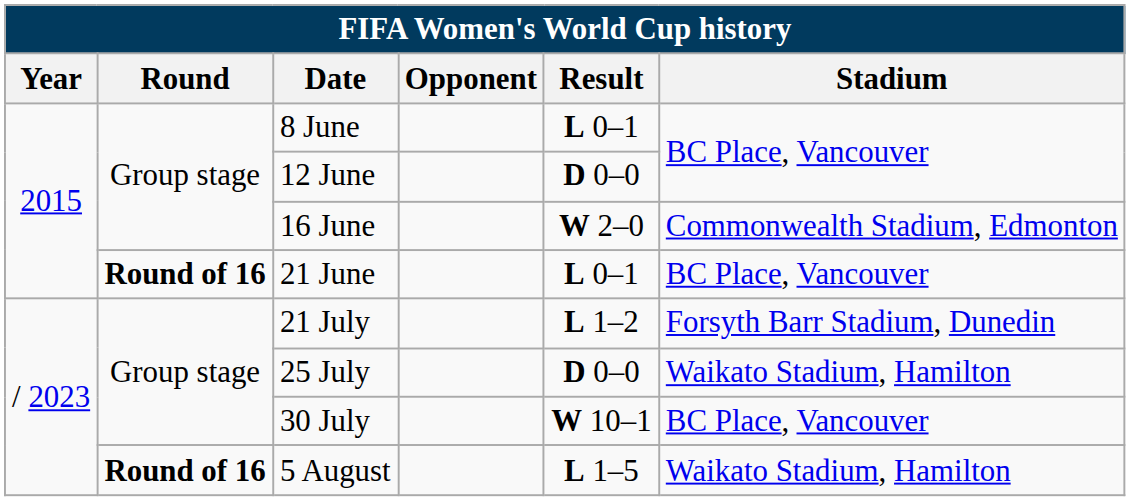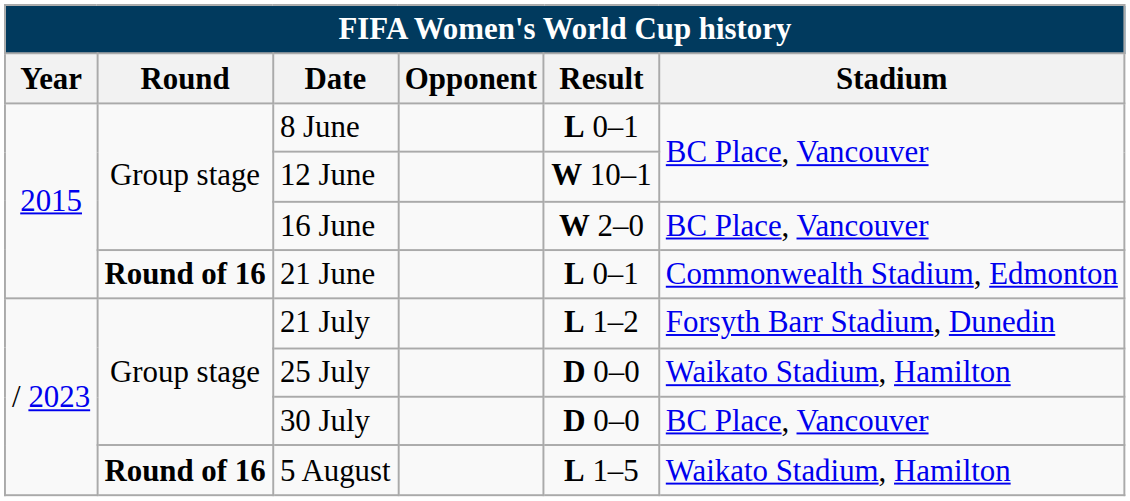(601, 175) D 0–0 -> (601, 175) W 10–1
(892, 224) Commonwealth Stadium, Edmonton -> (797, 224) BC Place, Vancouver
(797, 273) BC Place, Vancouver -> (892, 273) Commonwealth Stadium, Edmonton
(601, 420) W 10–1 -> (601, 420) D 0–0
